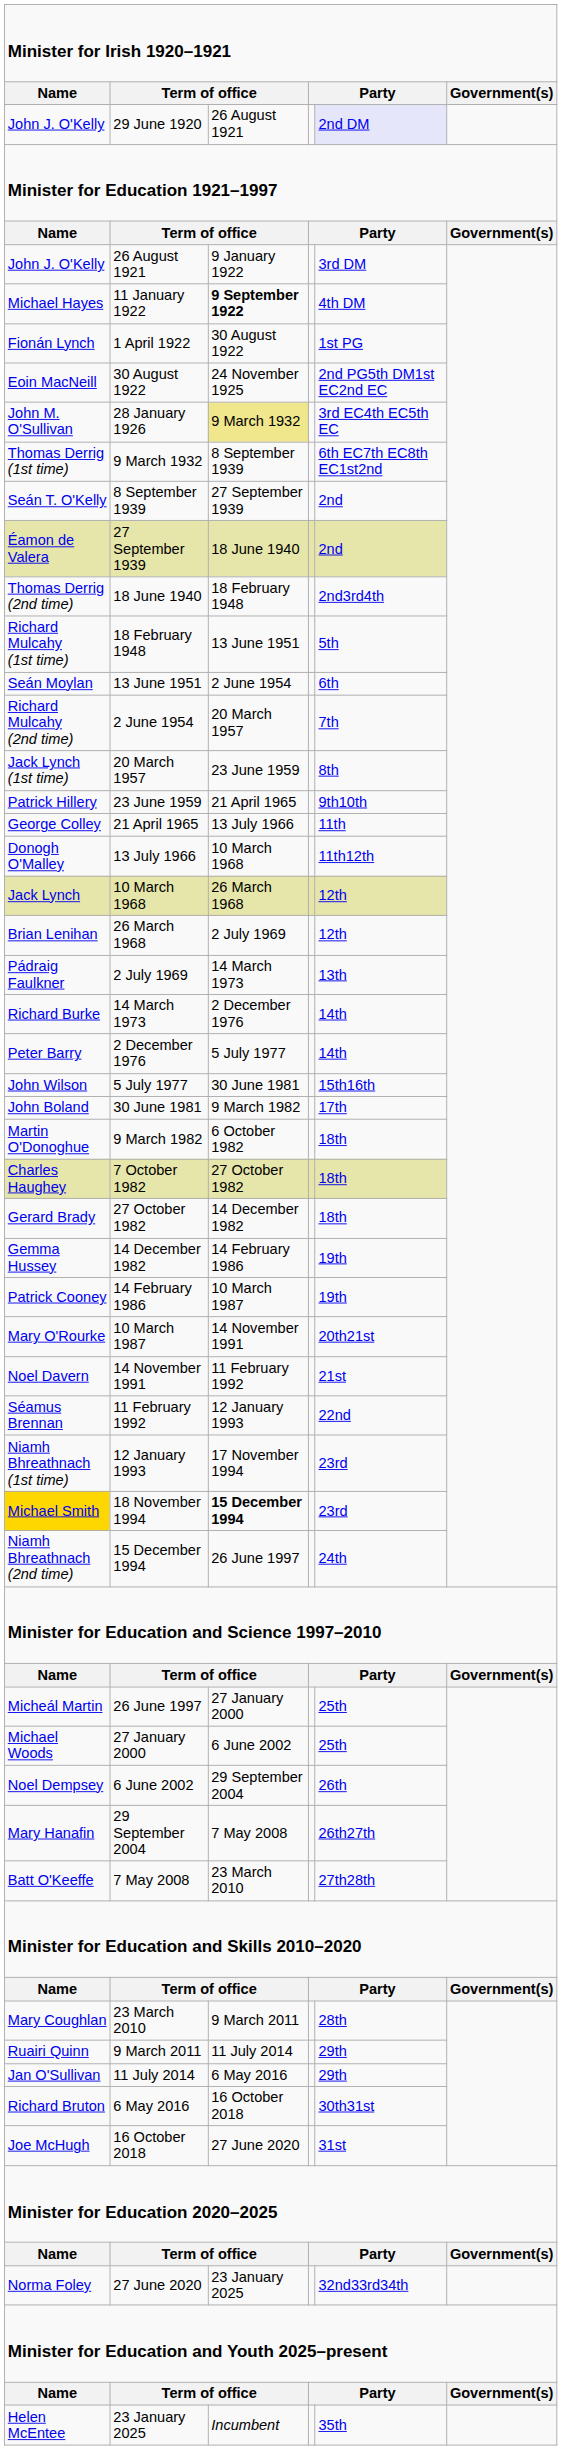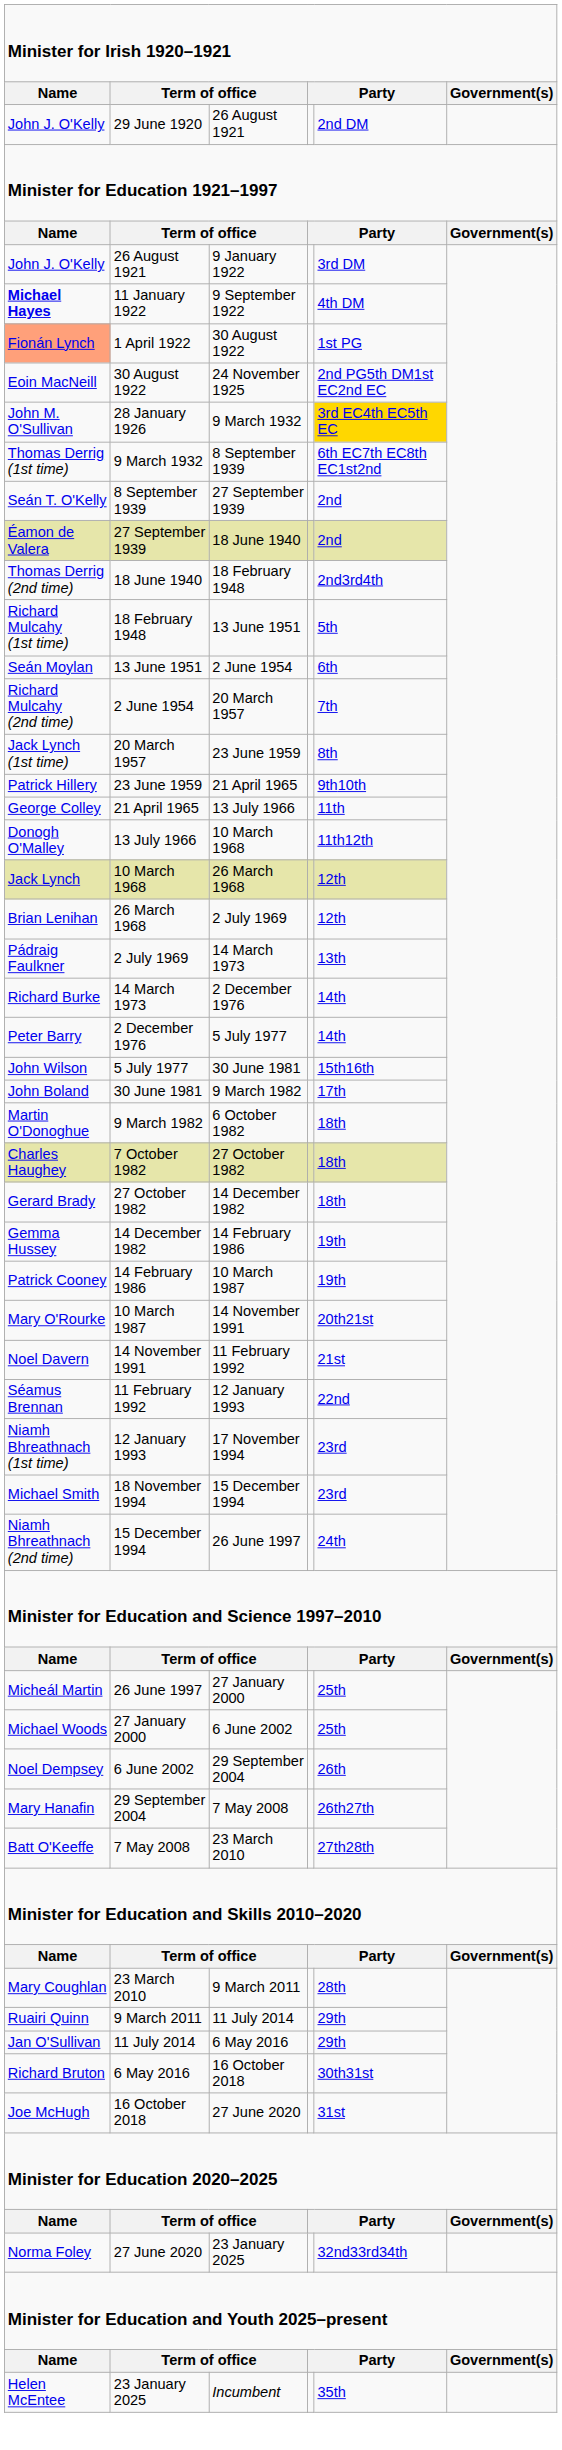(344, 124) lavender background -> (343, 124) no background
(56, 303) normal -> (35, 303) bold
(255, 303) bold -> (254, 303) normal
(51, 343) no background -> (51, 343) lightsalmon background
(256, 422) khaki background -> (257, 422) no background
(374, 422) no background -> (373, 422) gold background
(54, 1510) gold background -> (54, 1494) no background
(257, 1510) bold -> (256, 1494) normal
